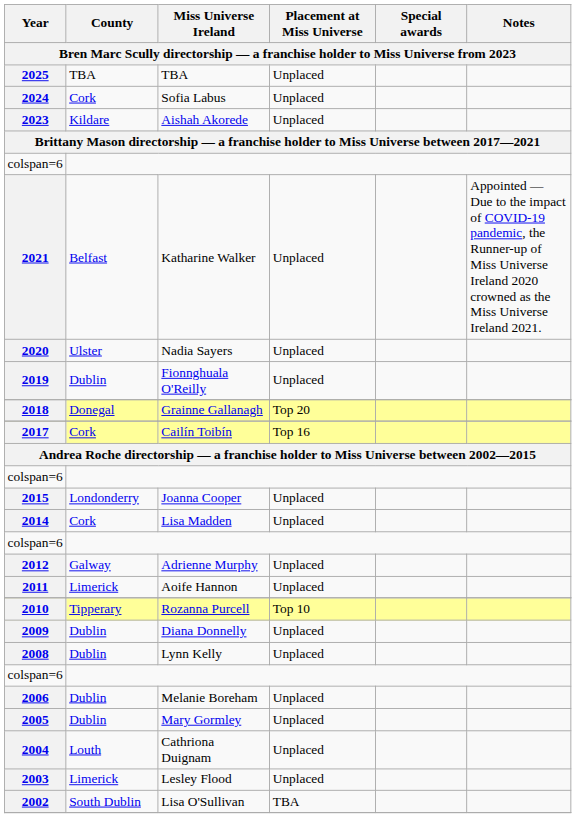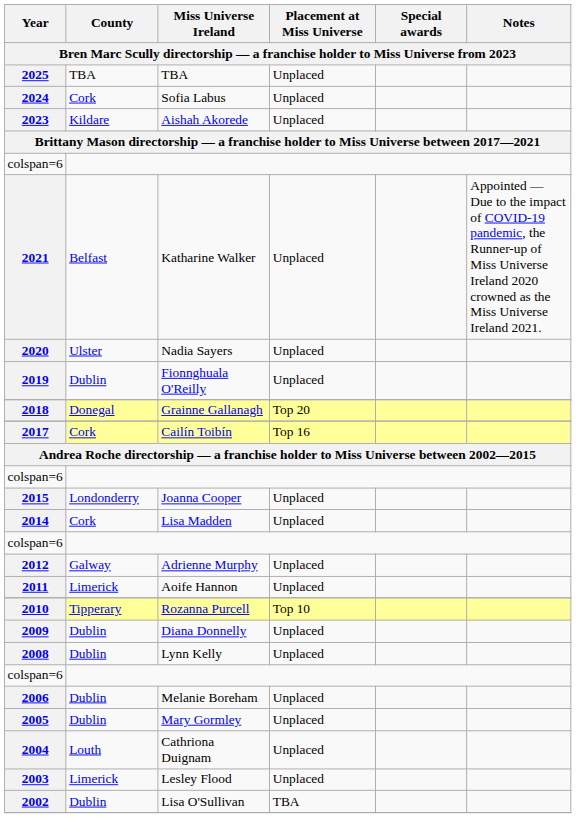(105, 802) South Dublin -> (88, 802) Dublin
